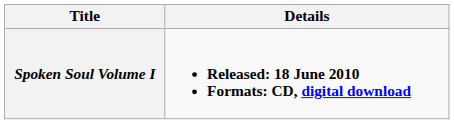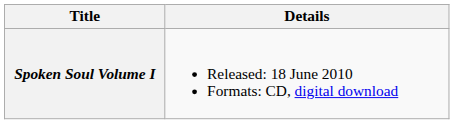(307, 82) bold -> (307, 82) normal
